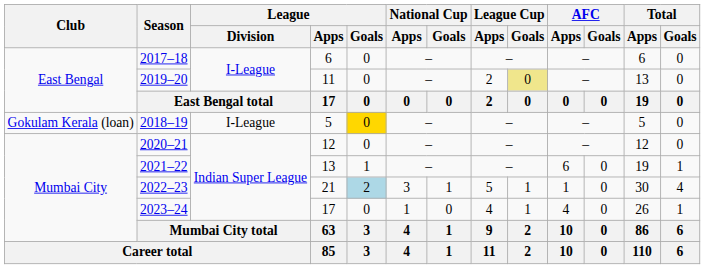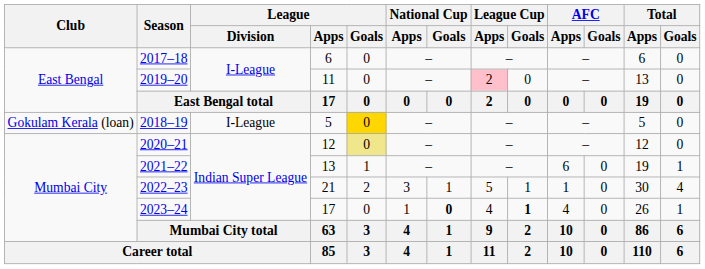(489, 79) no background -> (489, 79) pink background
(528, 79) khaki background -> (528, 79) no background
(367, 144) no background -> (367, 144) khaki background
(367, 187) lightblue background -> (367, 187) no background
(449, 209) normal -> (449, 209) bold
(528, 209) normal -> (528, 209) bold
